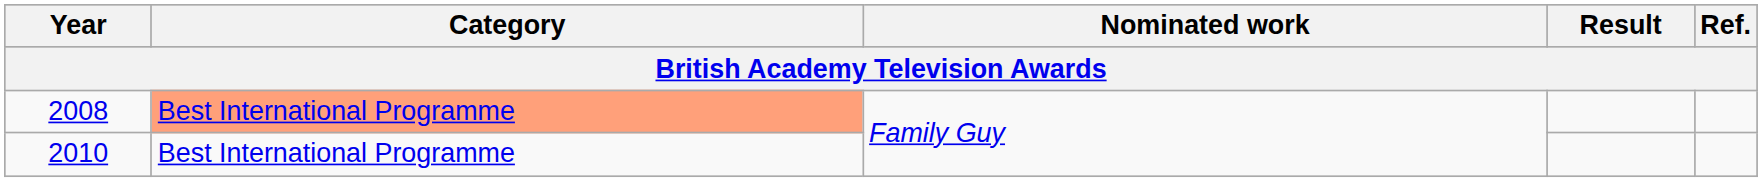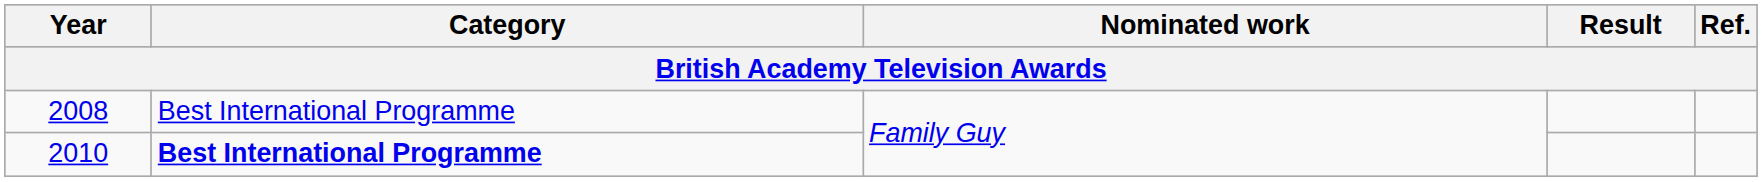(336, 111) lightsalmon background -> (336, 111) no background
(336, 153) normal -> (350, 153) bold
